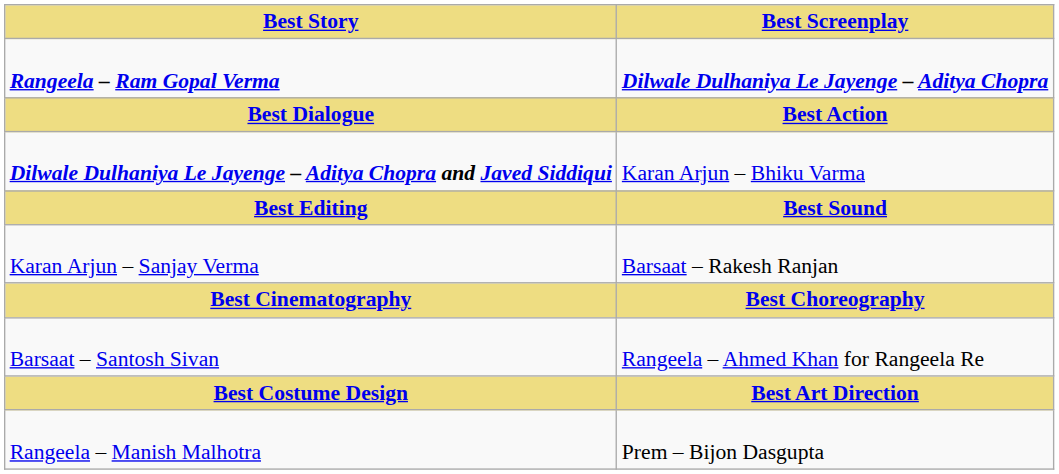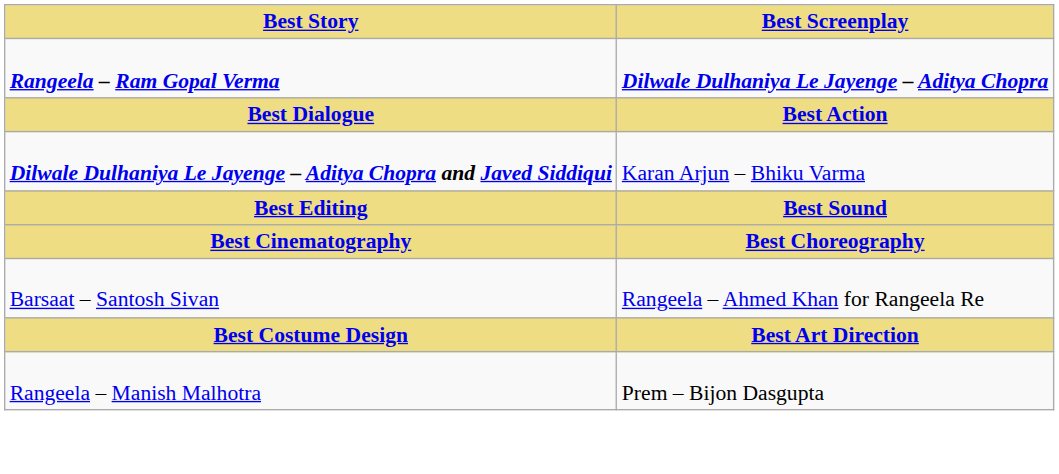- row: (134, 265)
